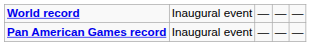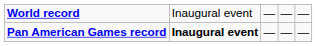(212, 32) normal -> (215, 32) bold
